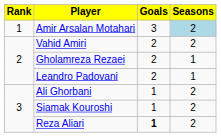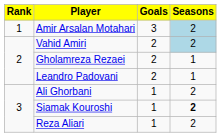(193, 44) no background -> (193, 44) lightblue background
(193, 108) normal -> (193, 108) bold
(154, 124) bold -> (154, 124) normal
